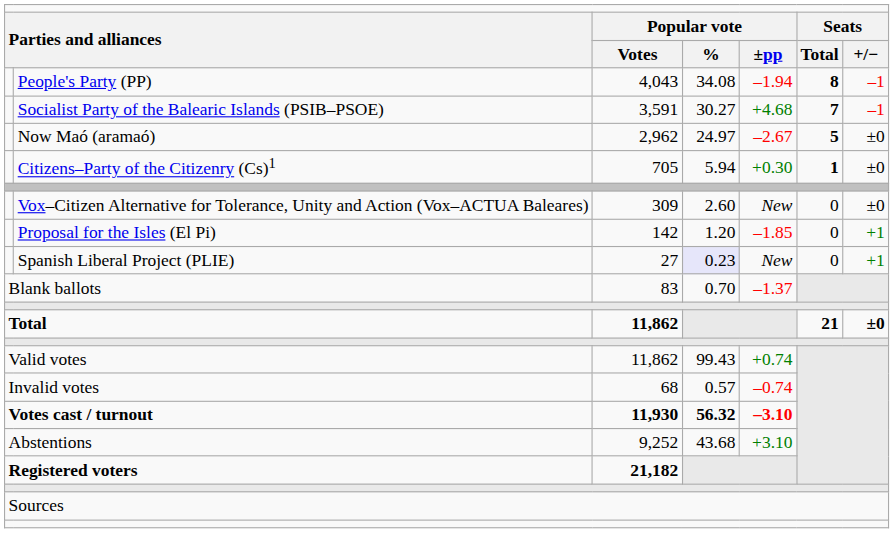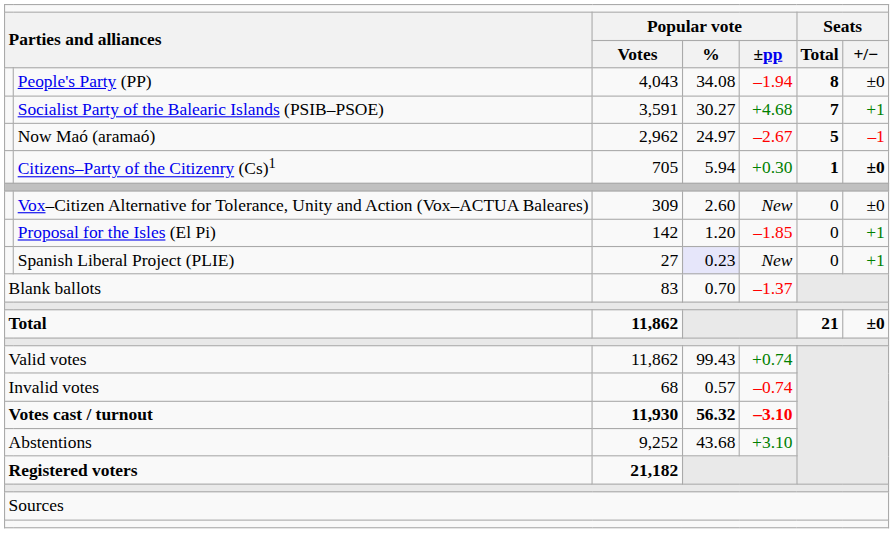(876, 81) –1 -> (876, 81) ±0
(876, 109) –1 -> (876, 109) +1
(876, 137) ±0 -> (876, 137) –1
(876, 167) normal -> (876, 167) bold
